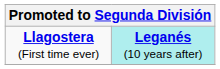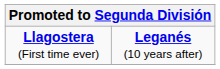(163, 45) paleturquoise background -> (163, 45) no background
